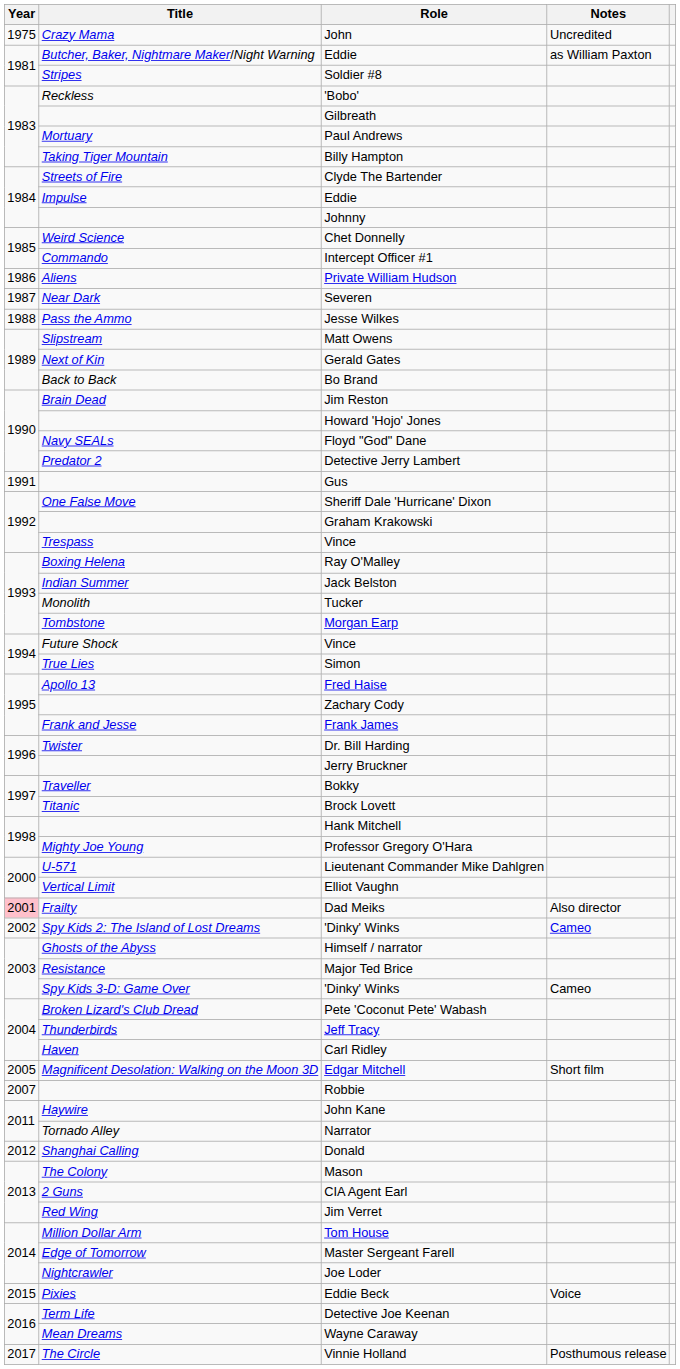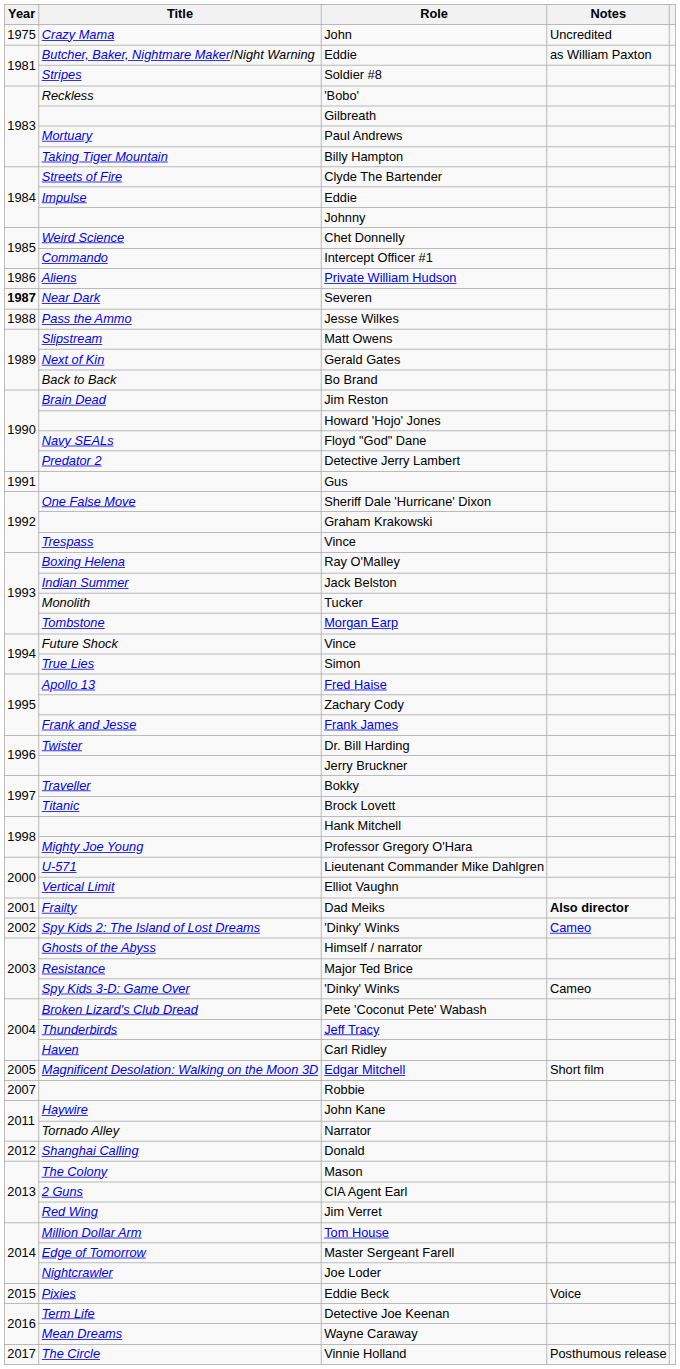(22, 298) normal -> (22, 298) bold
(22, 907) pink background -> (22, 907) no background
(585, 907) normal -> (589, 907) bold
